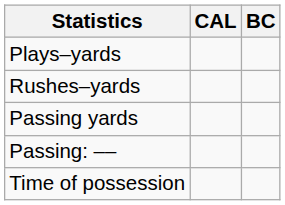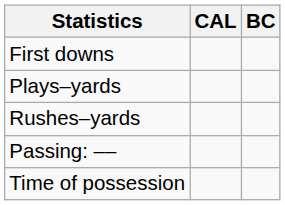+ row: (62, 53)
- row: (74, 118)
